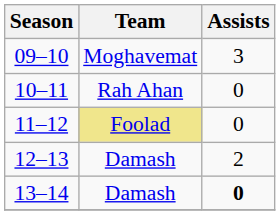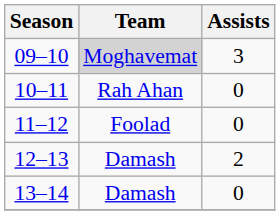(140, 55) no background -> (140, 55) lightgrey background
(140, 124) khaki background -> (140, 124) no background
(238, 192) bold -> (238, 192) normal
